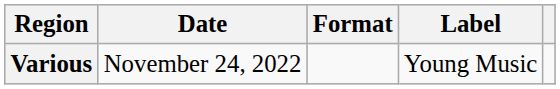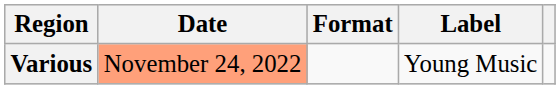(203, 63) no background -> (203, 63) lightsalmon background
